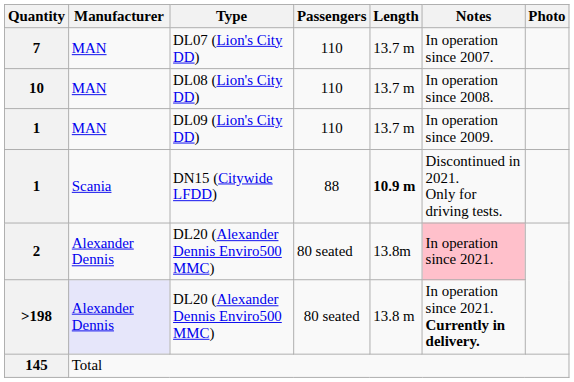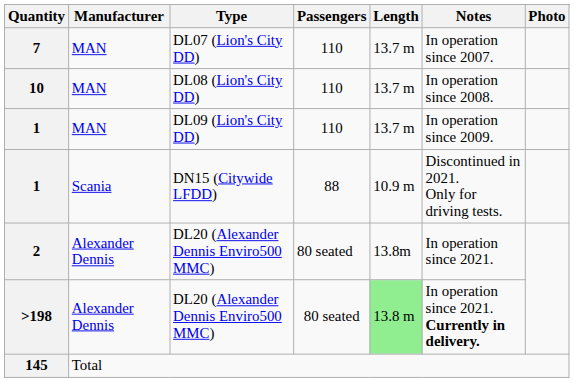(394, 186) bold -> (394, 186) normal
(462, 251) pink background -> (462, 251) no background
(103, 316) lavender background -> (103, 316) no background
(394, 316) no background -> (394, 316) lightgreen background
